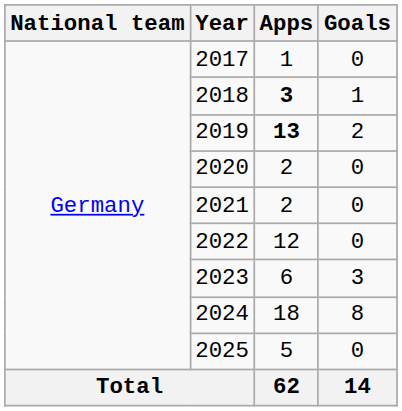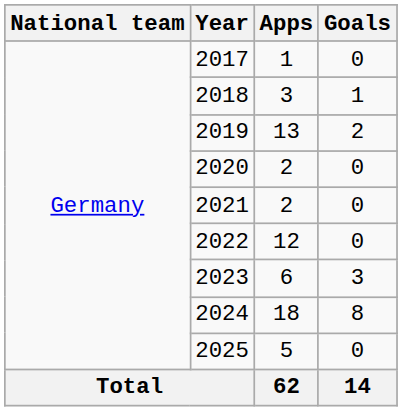(286, 96) bold -> (286, 96) normal
(286, 132) bold -> (286, 132) normal
